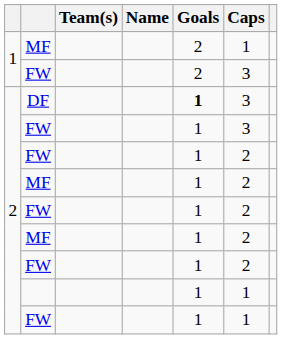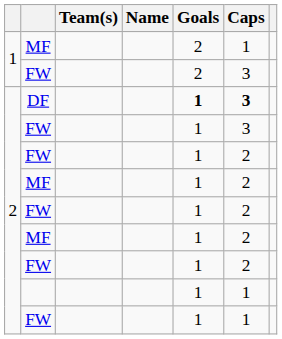(246, 100) normal -> (246, 100) bold
